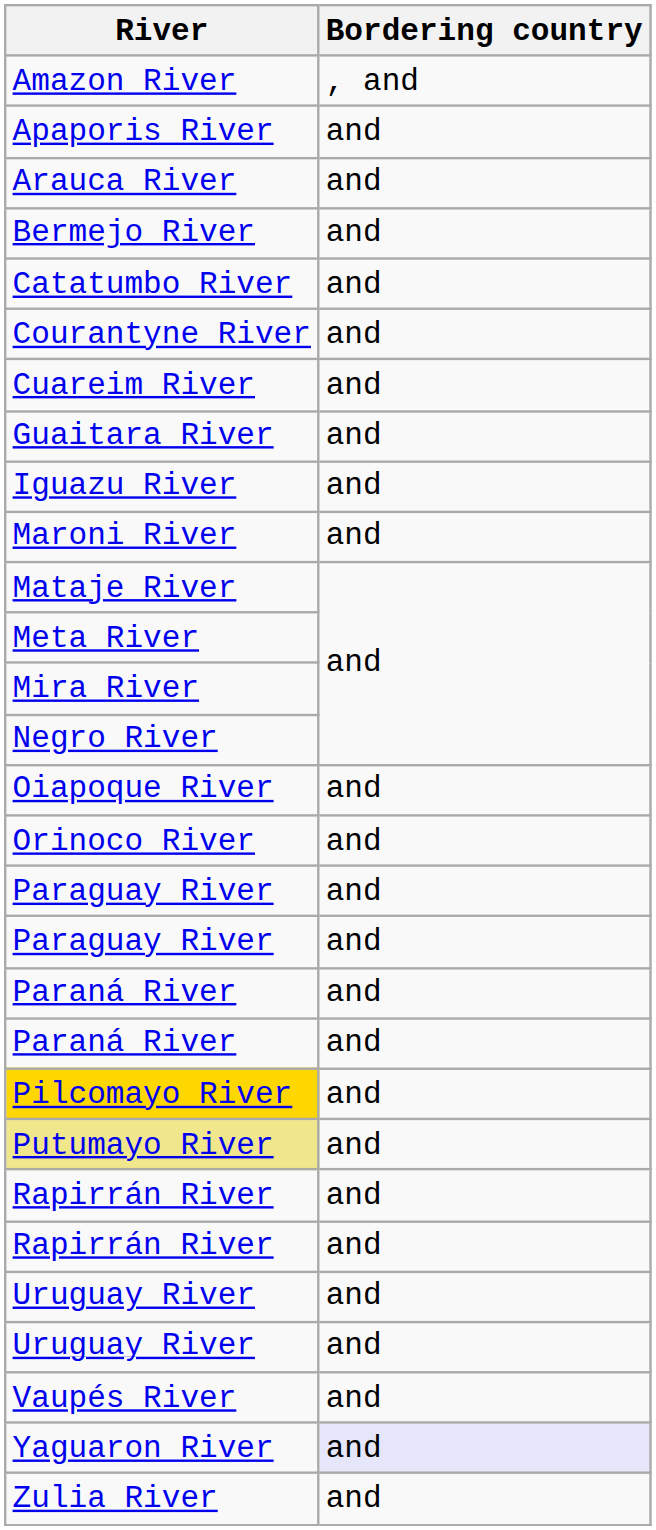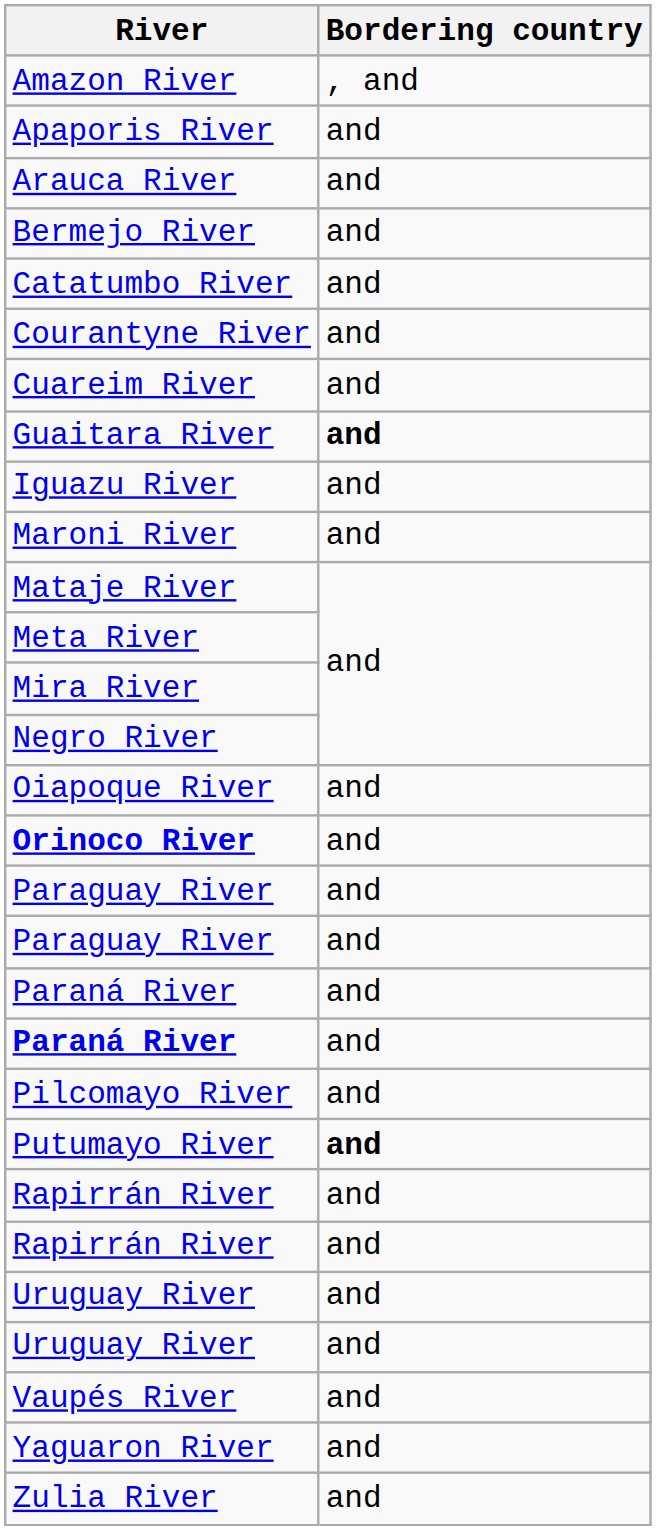(354, 436) normal -> (354, 436) bold
(134, 841) normal -> (134, 841) bold
(124, 1043) normal -> (124, 1043) bold
(152, 1094) gold background -> (152, 1094) no background
(143, 1145) khaki background -> (143, 1145) no background
(354, 1145) normal -> (354, 1145) bold
(354, 1448) lavender background -> (354, 1448) no background
